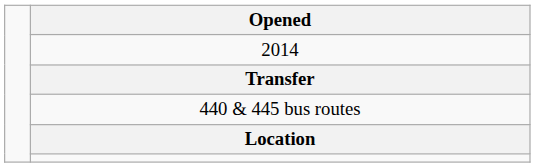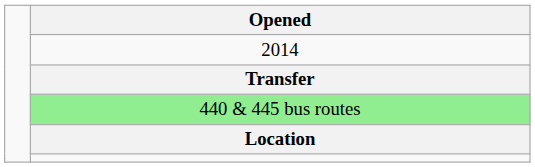(280, 109) no background -> (280, 109) lightgreen background
